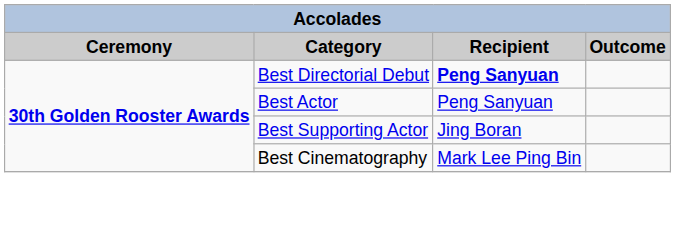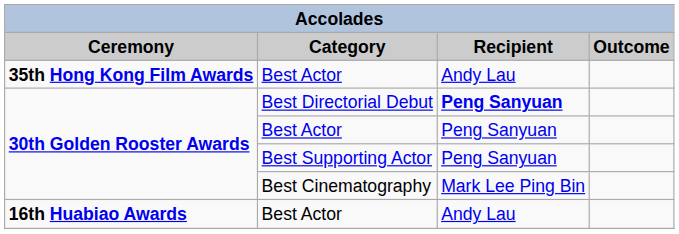+ row: (131, 75)
(479, 130) Jing Boran -> (499, 158) Peng Sanyuan
+ row: (98, 214)
